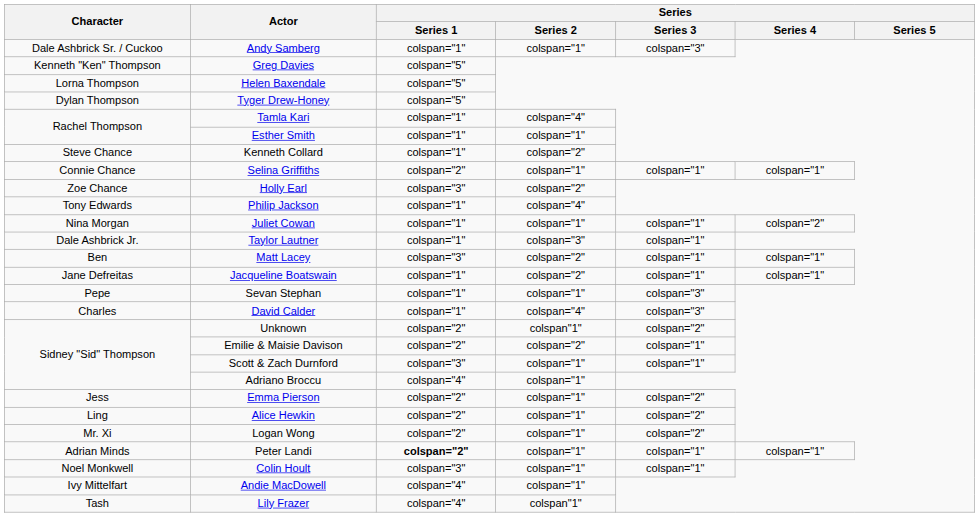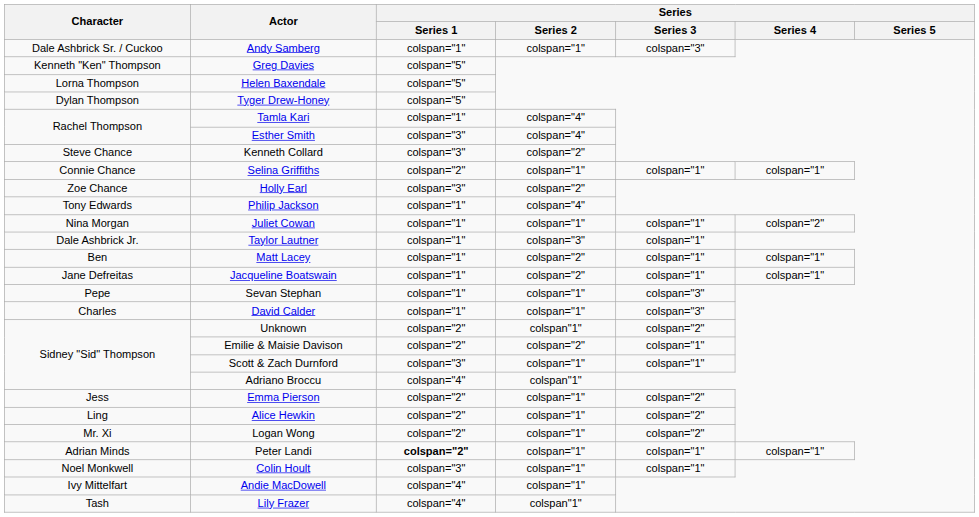(436, 135) colspan="1" -> (436, 135) colspan="3"
(556, 135) colspan="1" -> (556, 135) colspan="4"
(436, 153) colspan="1" -> (436, 153) colspan="3"
(436, 258) colspan="3" -> (436, 258) colspan="1"
(556, 310) colspan="4" -> (556, 310) colspan="1"
(556, 380) colspan="1" -> (556, 380) colspan"1"
